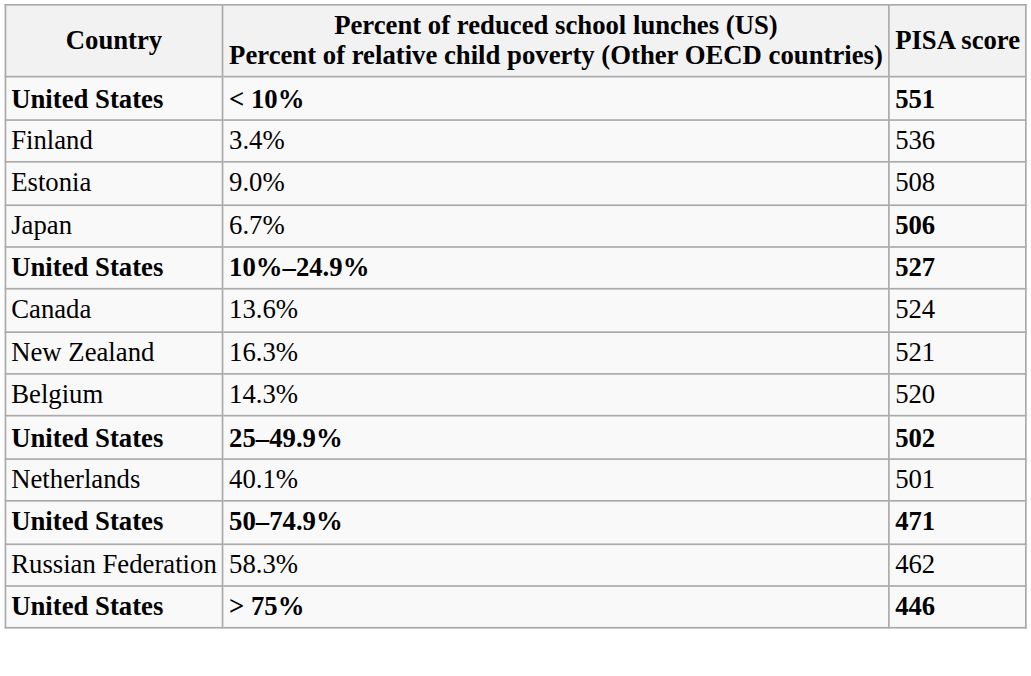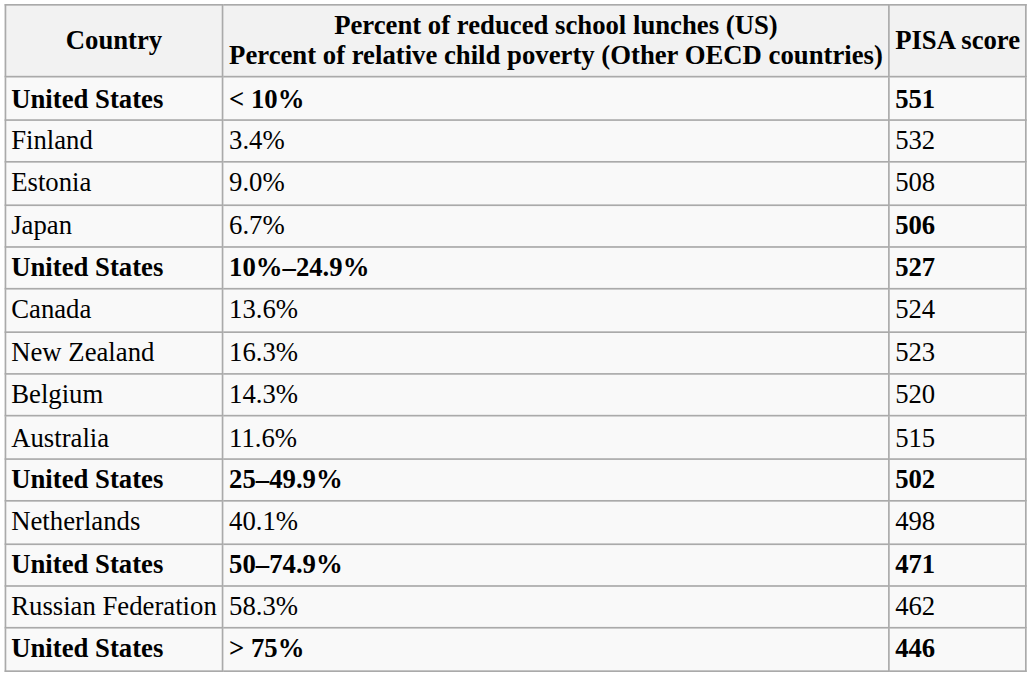(915, 140) 536 -> (915, 140) 532
(915, 352) 521 -> (915, 352) 523
+ row: (263, 437)
(915, 479) 501 -> (915, 521) 498
